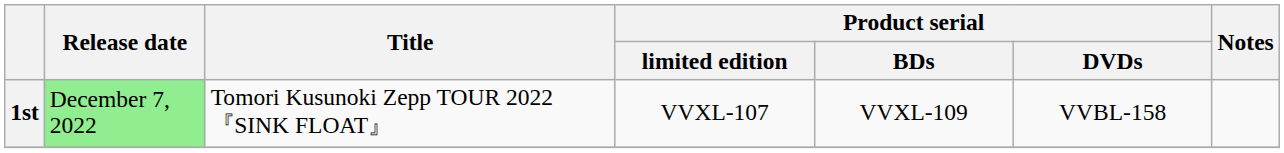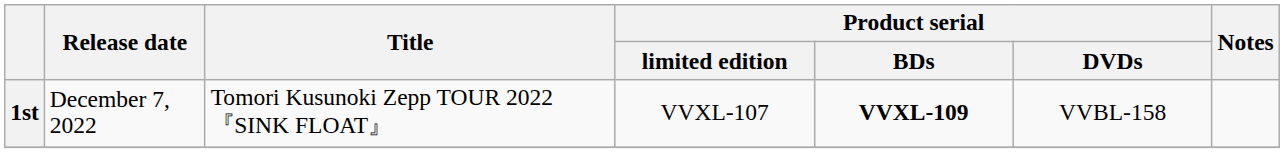(110, 113) lightgreen background -> (110, 113) no background
(914, 113) normal -> (914, 113) bold
